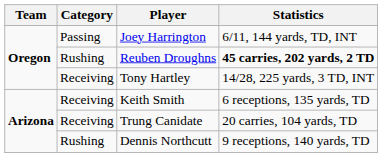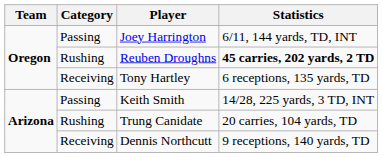(298, 78) 14/28, 225 yards, 3 TD, INT -> (296, 78) 6 receptions, 135 yards, TD
(87, 99) Receiving -> (80, 99) Passing
(296, 99) 6 receptions, 135 yards, TD -> (298, 99) 14/28, 225 yards, 3 TD, INT
(87, 120) Receiving -> (82, 120) Rushing
(82, 141) Rushing -> (87, 141) Receiving
